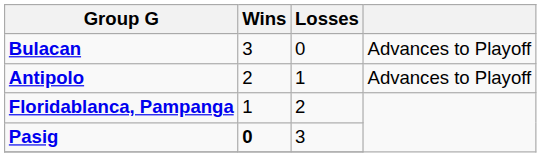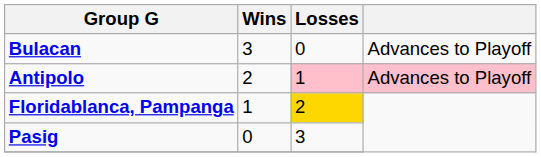(300, 78) no background -> (300, 78) pink background
(449, 78) no background -> (449, 78) pink background
(300, 107) no background -> (300, 107) gold background
(247, 136) bold -> (247, 136) normal
